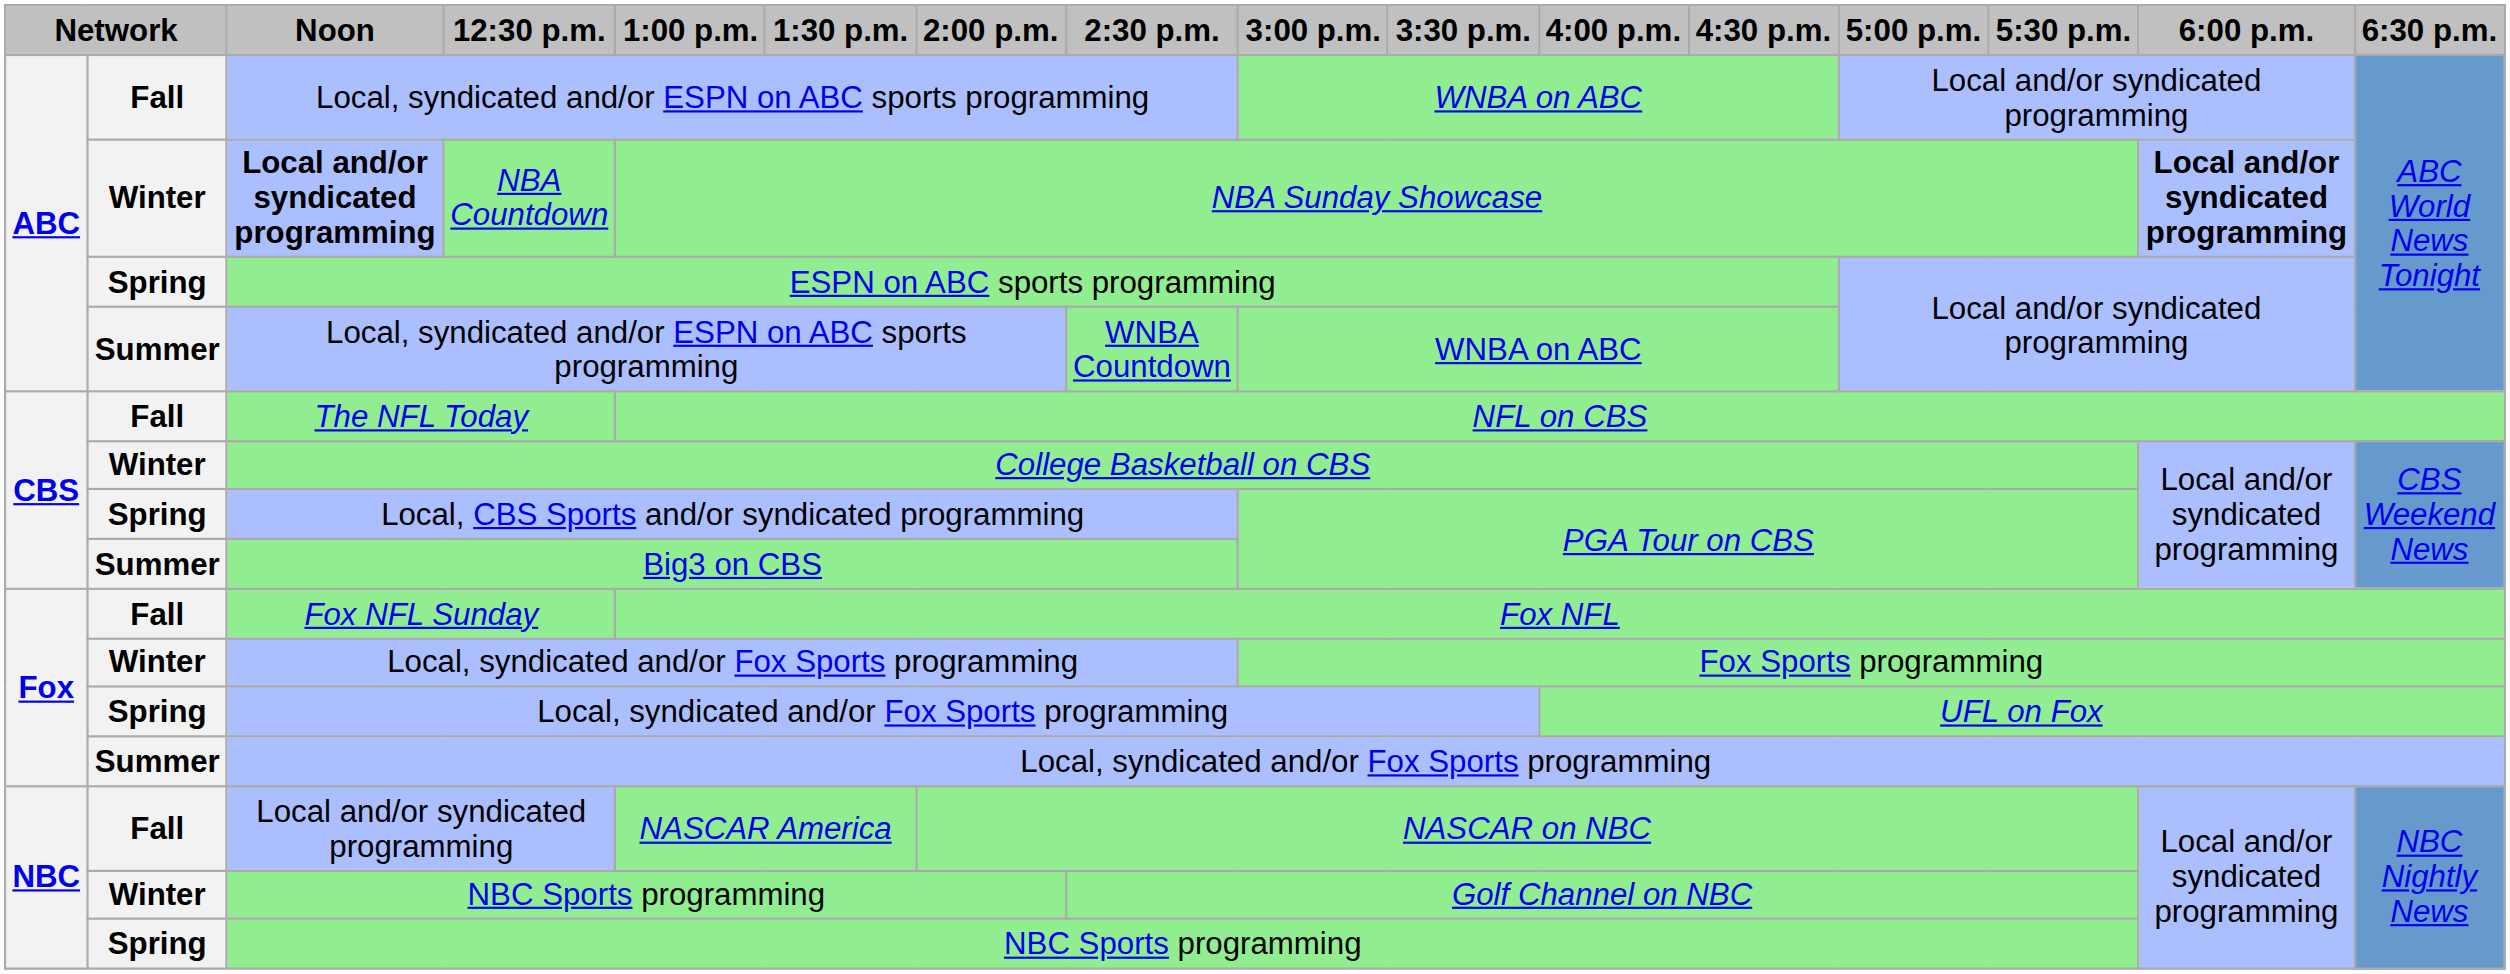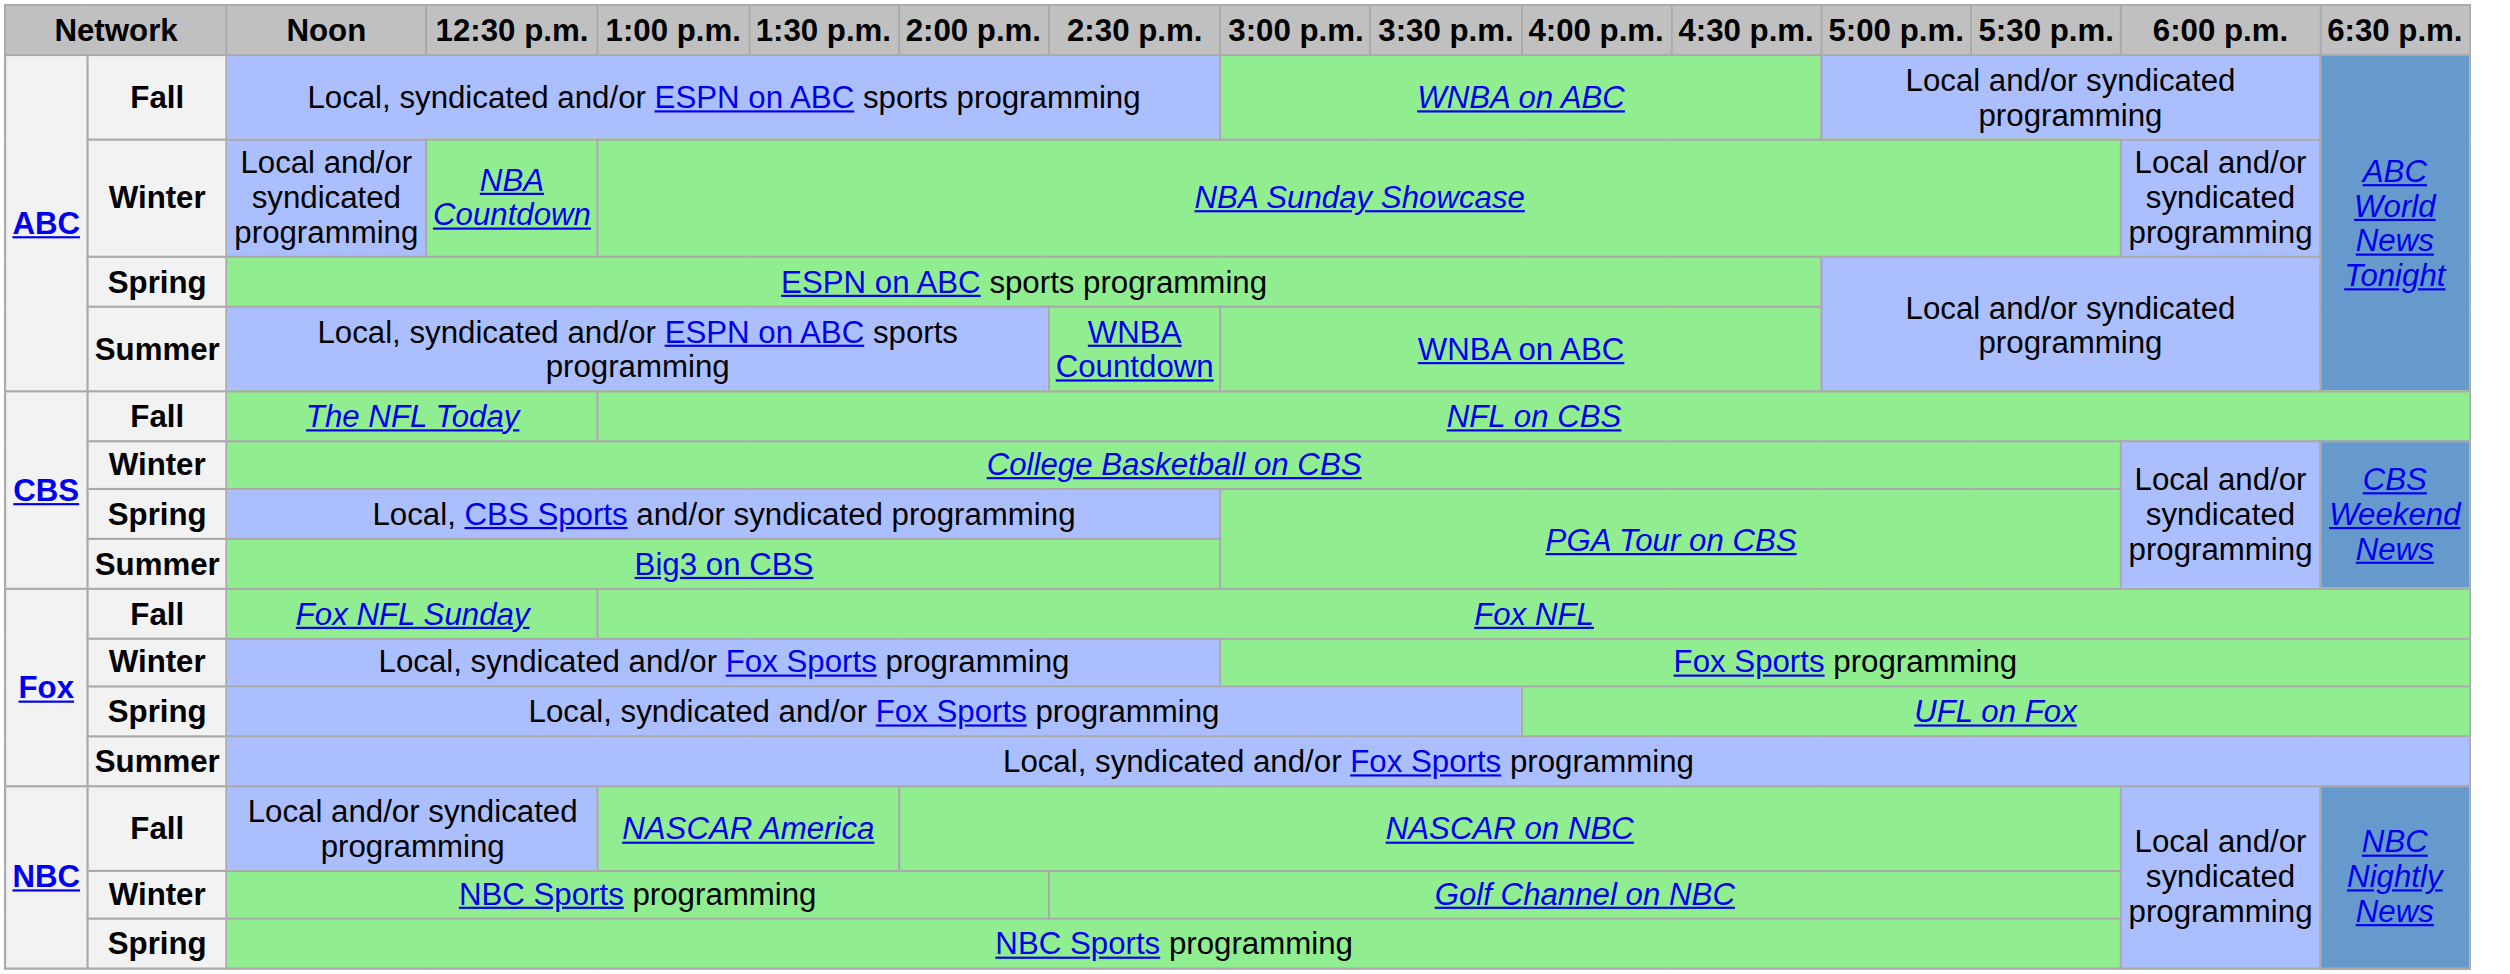(335, 198) bold -> (326, 198) normal
(2246, 198) bold -> (2221, 198) normal
